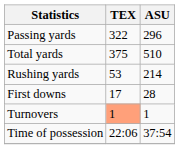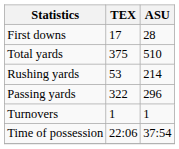rows swapped: (37, 94) <-> (41, 34)
(112, 113) lightsalmon background -> (112, 113) no background
